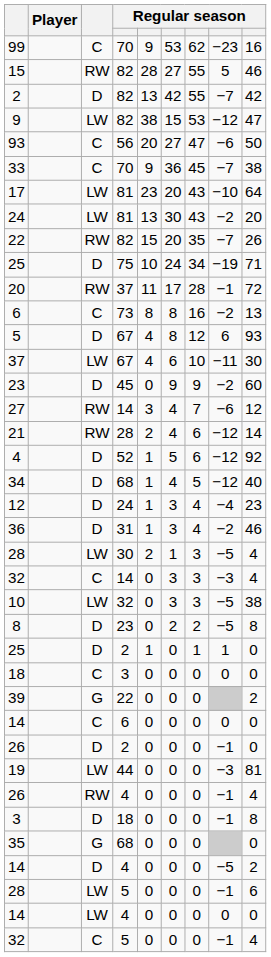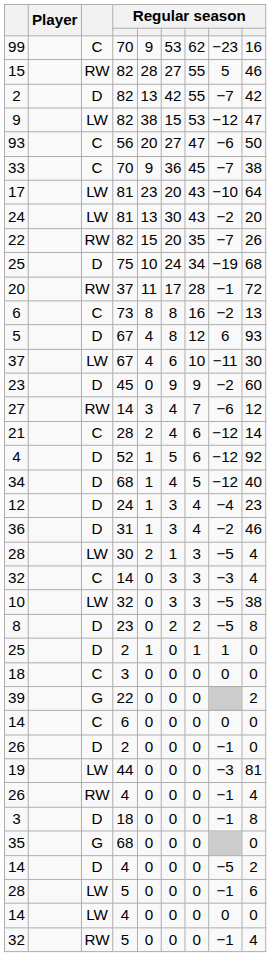(254, 264) 71 -> (254, 264) 68
(97, 433) RW -> (97, 433) C
(97, 939) C -> (97, 939) RW
